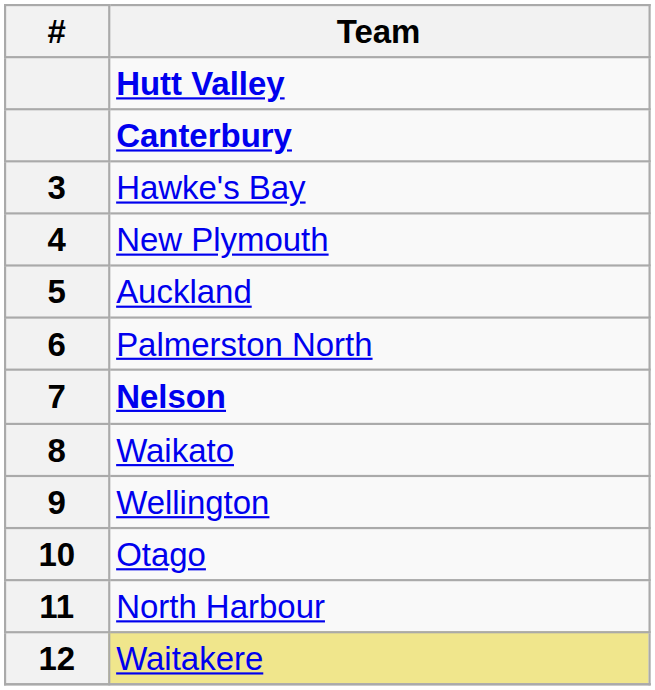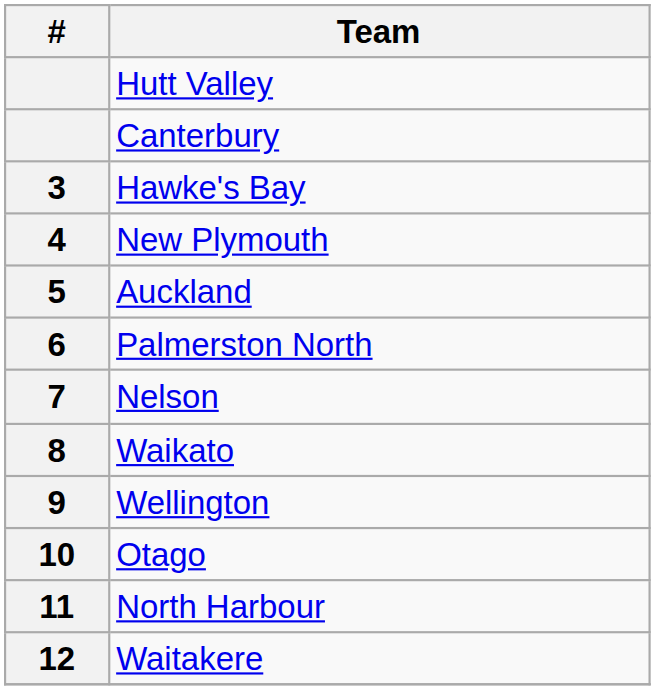(200, 84) bold -> (195, 84) normal
(204, 136) bold -> (198, 136) normal
(171, 397) bold -> (167, 397) normal
(190, 658) khaki background -> (190, 658) no background
